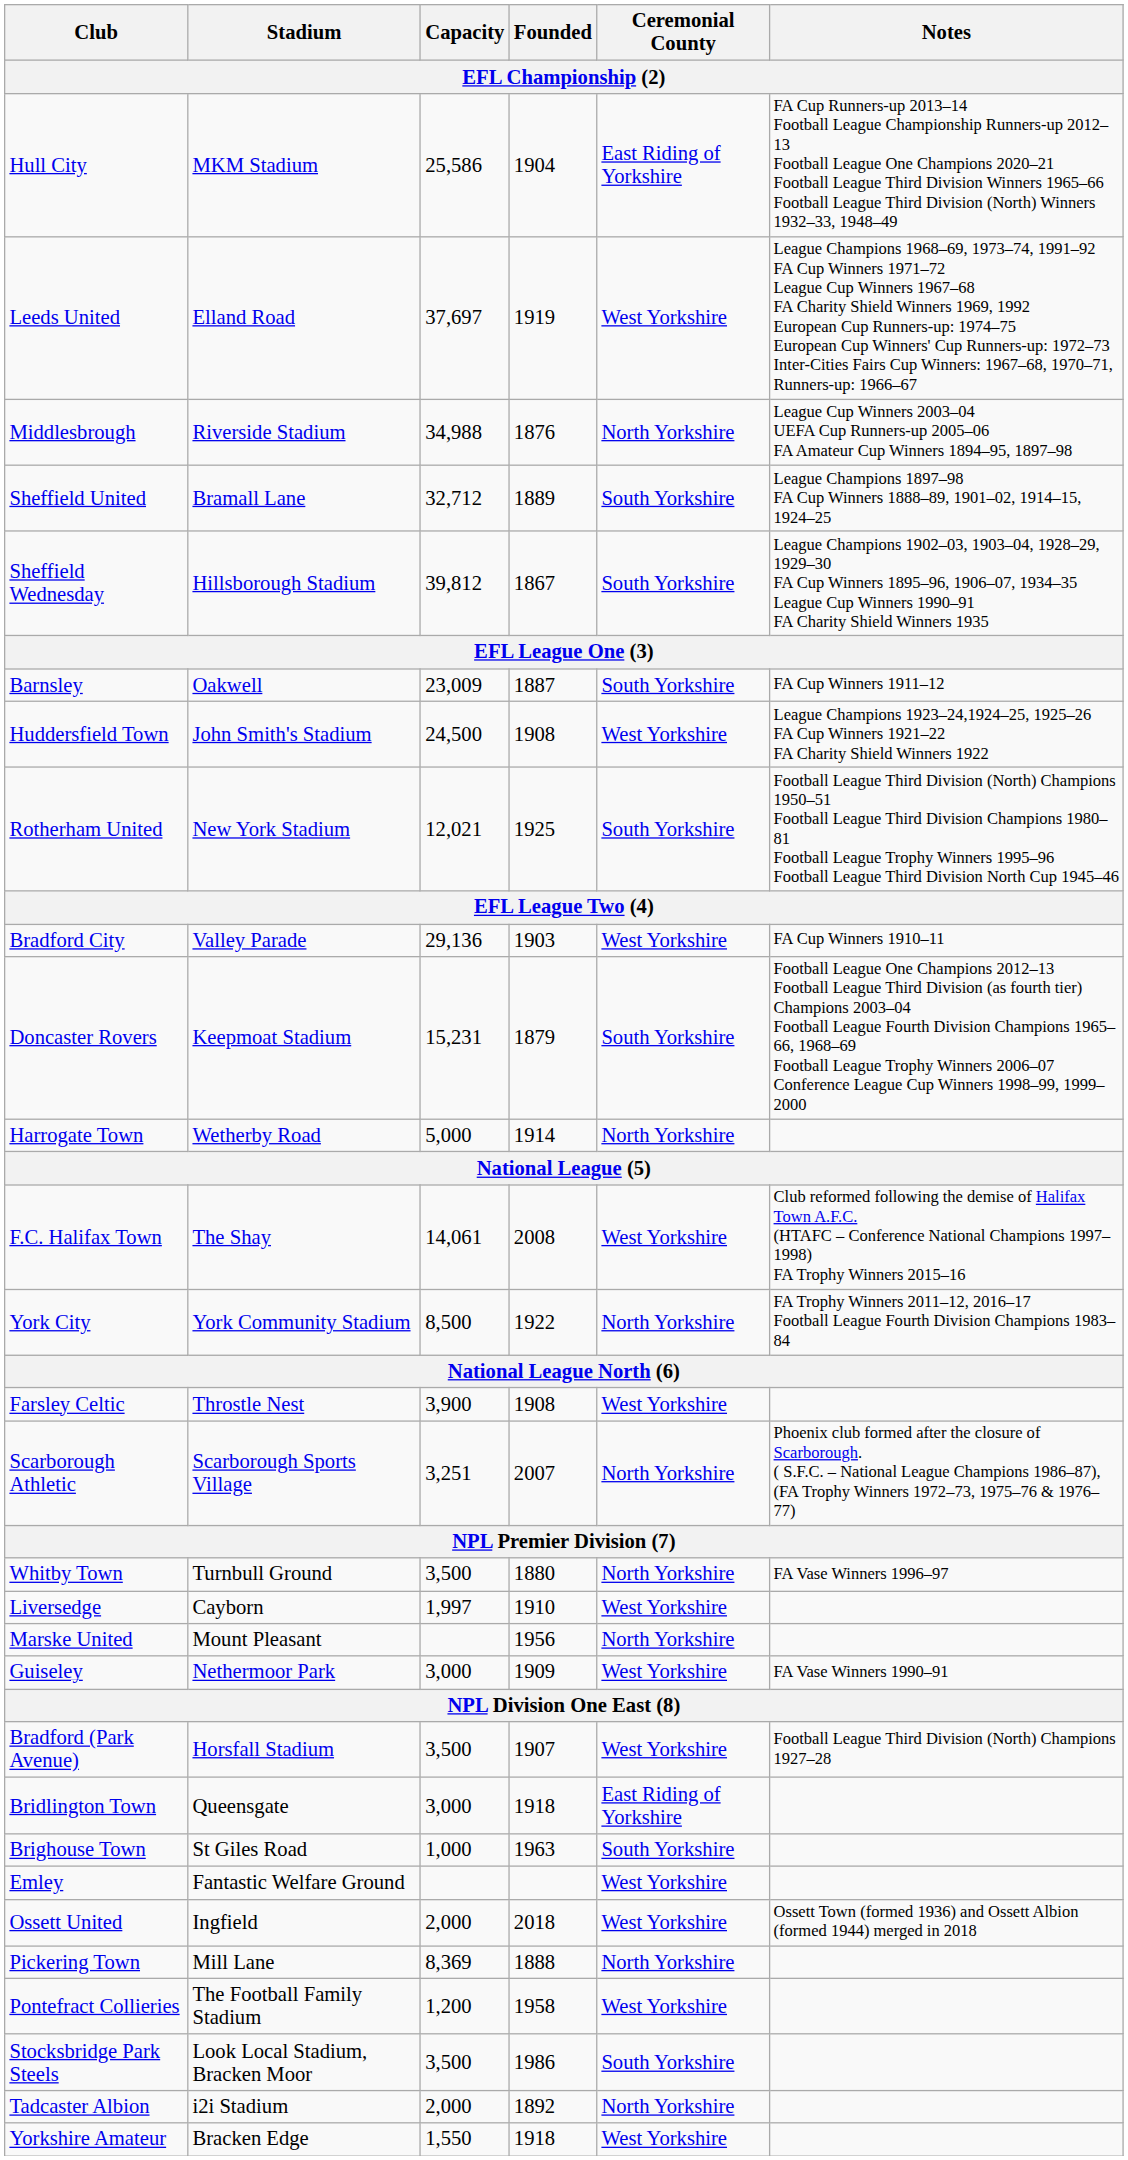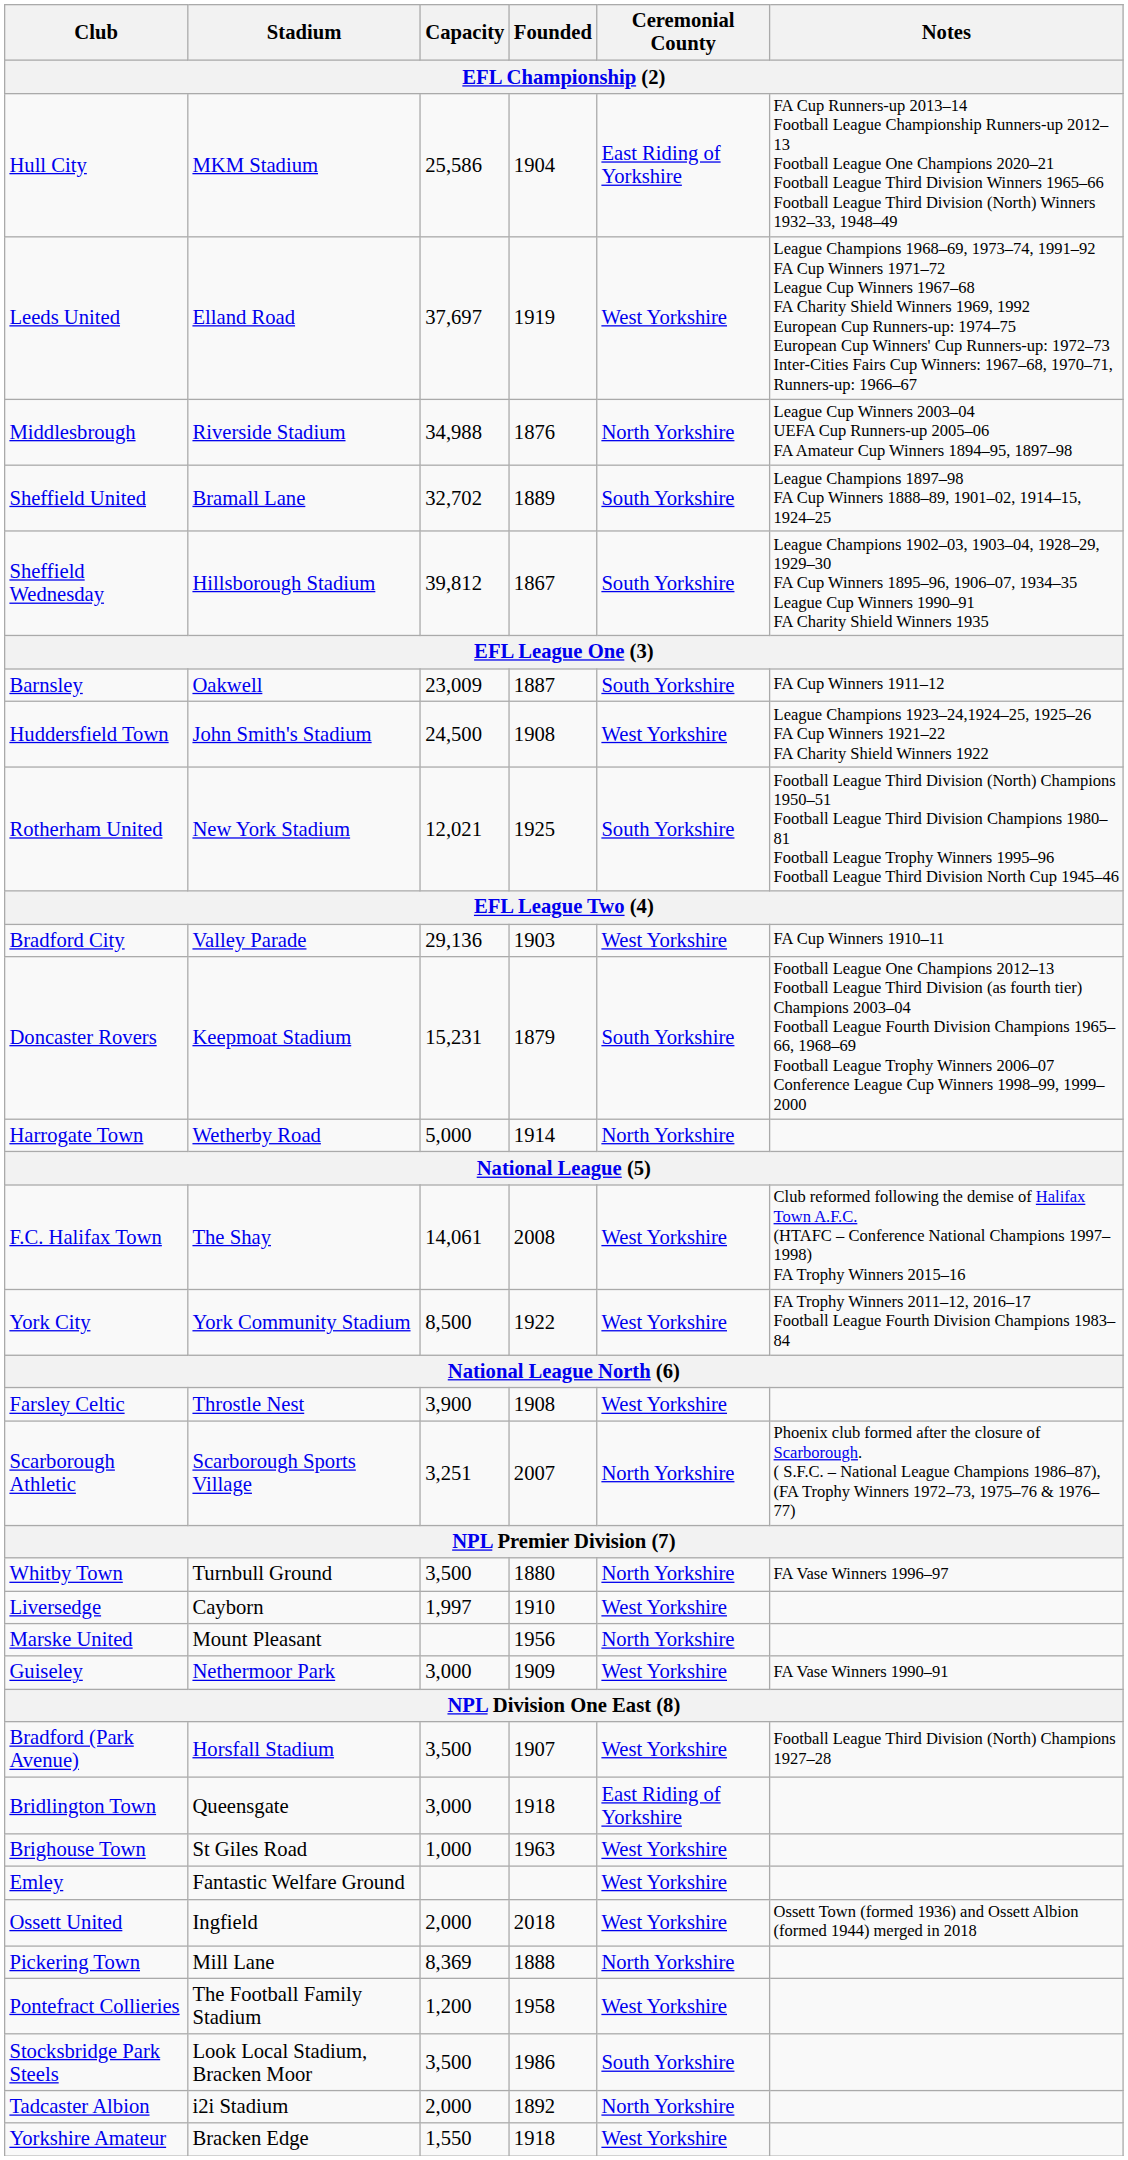(454, 498) 32,712 -> (454, 498) 32,702
(668, 1322) North Yorkshire -> (664, 1322) West Yorkshire
(668, 1849) South Yorkshire -> (664, 1849) West Yorkshire
